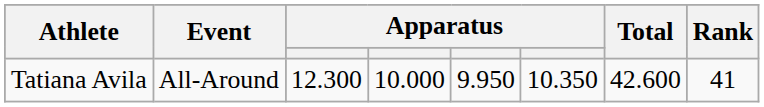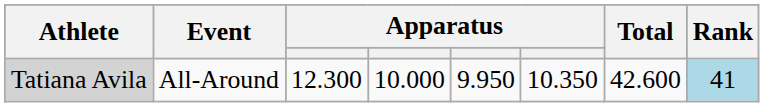(79, 80) no background -> (79, 80) lightgrey background
(723, 80) no background -> (723, 80) lightblue background
